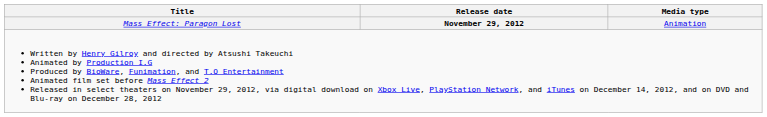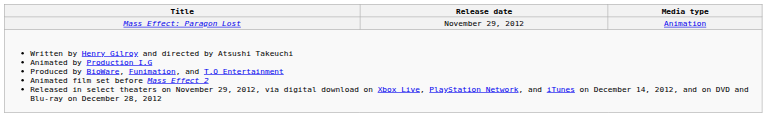(484, 23) bold -> (484, 23) normal
